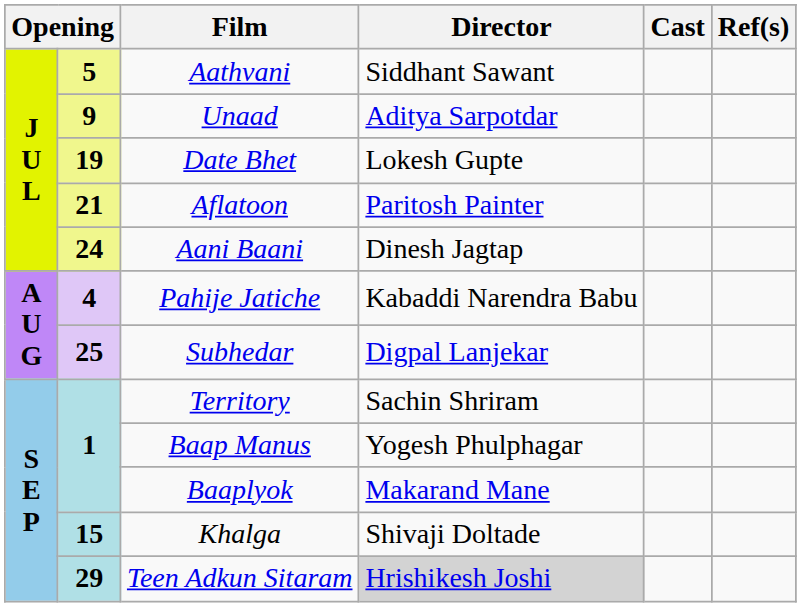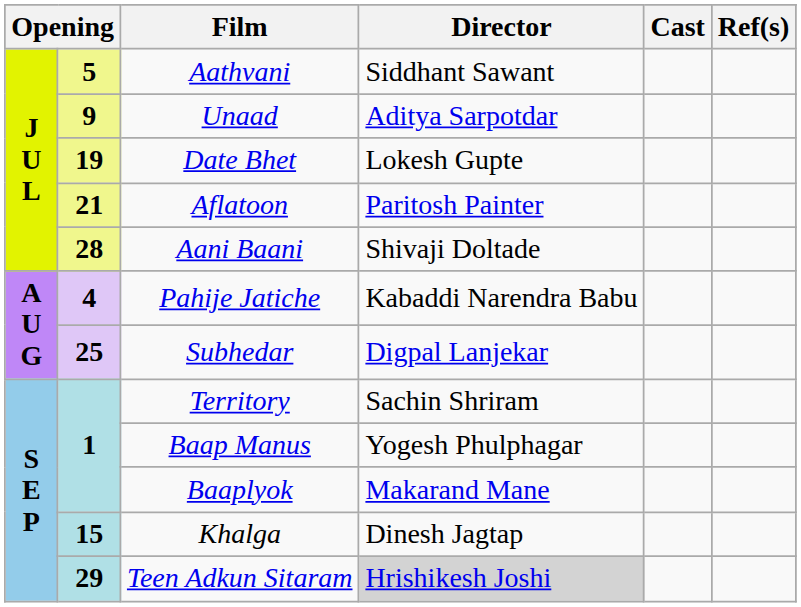(89, 248) 24 -> (89, 248) 28
(444, 248) Dinesh Jagtap -> (453, 248) Shivaji Doltade
(453, 533) Shivaji Doltade -> (444, 533) Dinesh Jagtap
